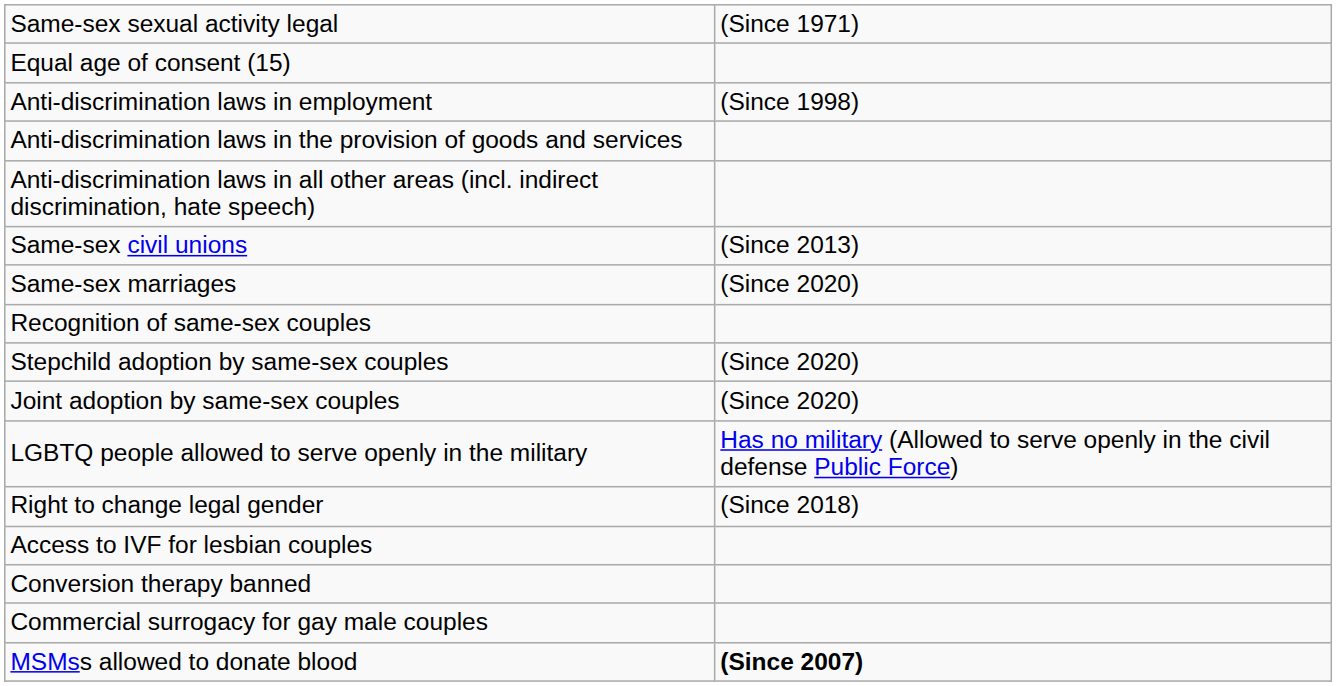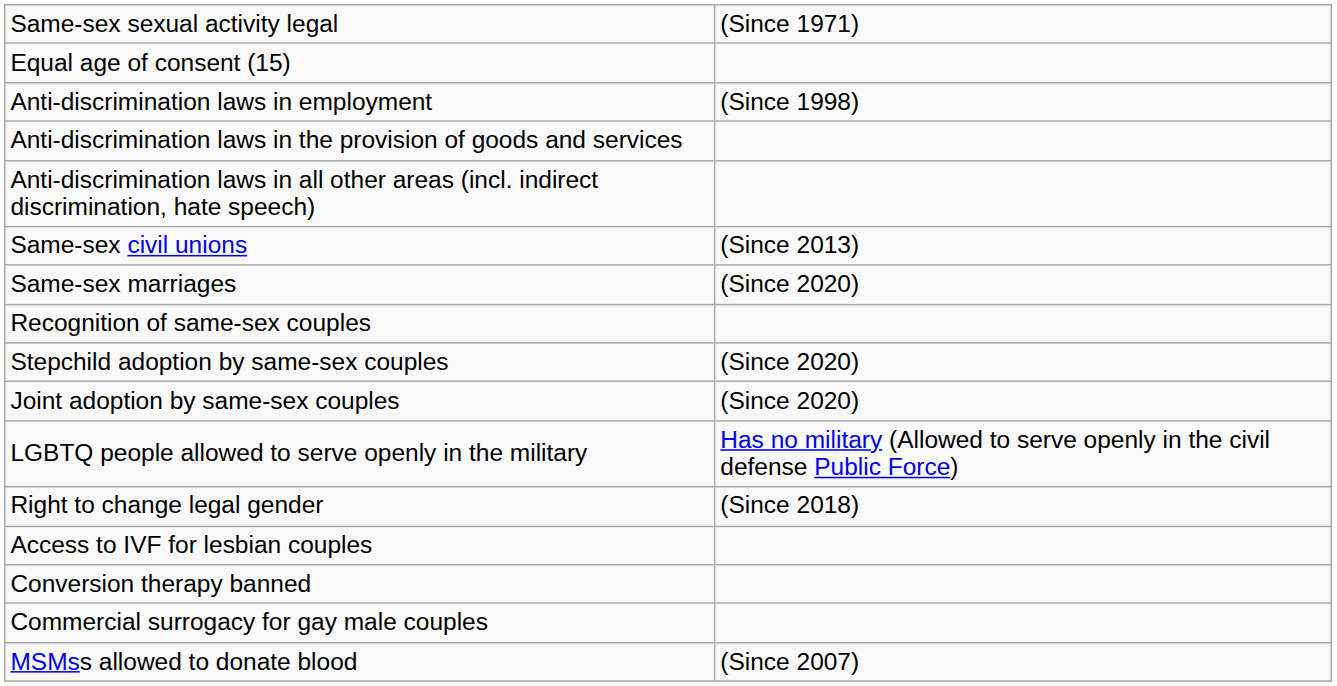(792, 661) bold -> (790, 661) normal
